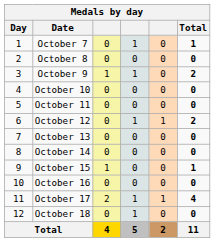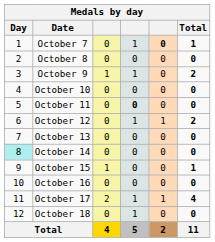(163, 43) normal -> (163, 43) bold
(135, 105) normal -> (135, 105) bold
(18, 152) no background -> (18, 152) paleturquoise background
